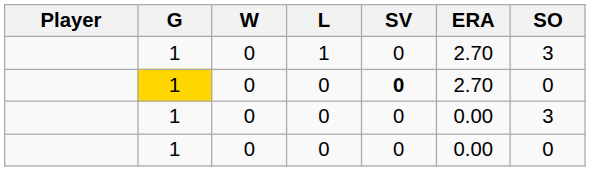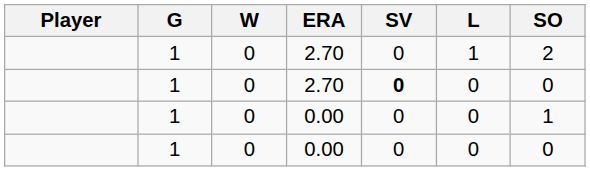columns swapped: (324, 20) <-> (473, 20)
(548, 52) 3 -> (548, 52) 2
(175, 85) gold background -> (175, 85) no background
(548, 117) 3 -> (548, 117) 1
